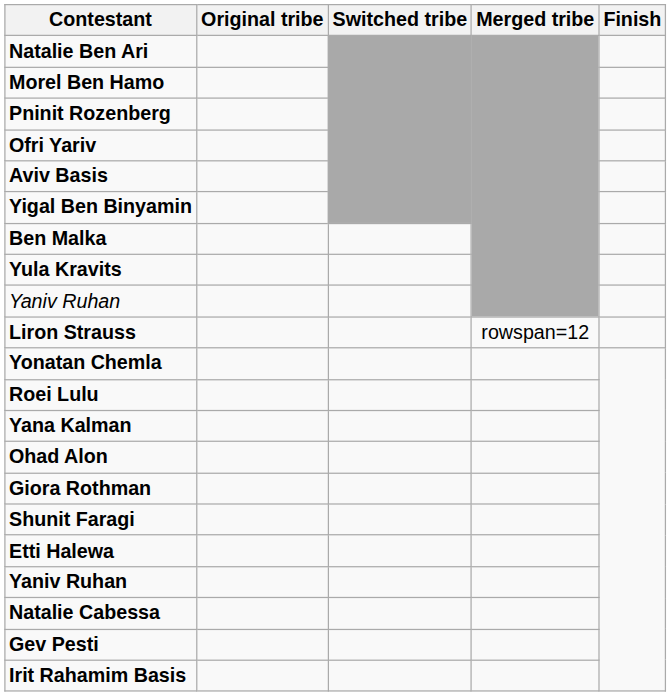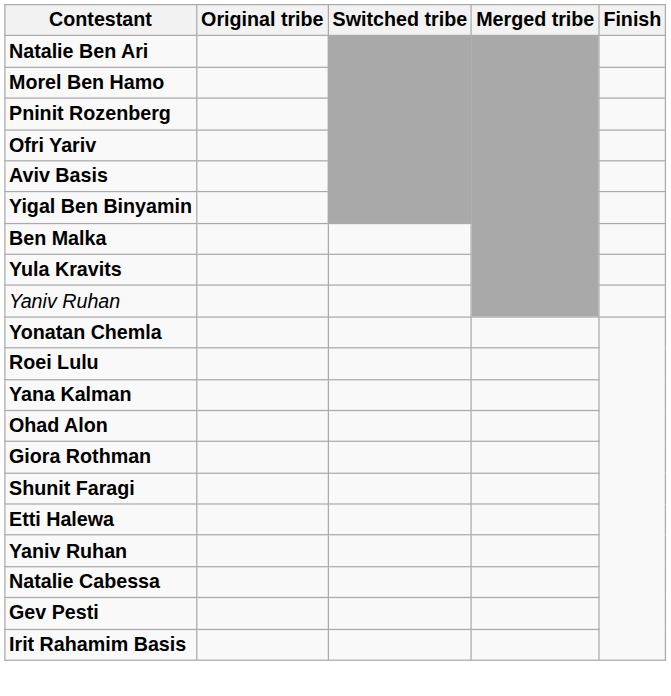- row: (72, 332)
